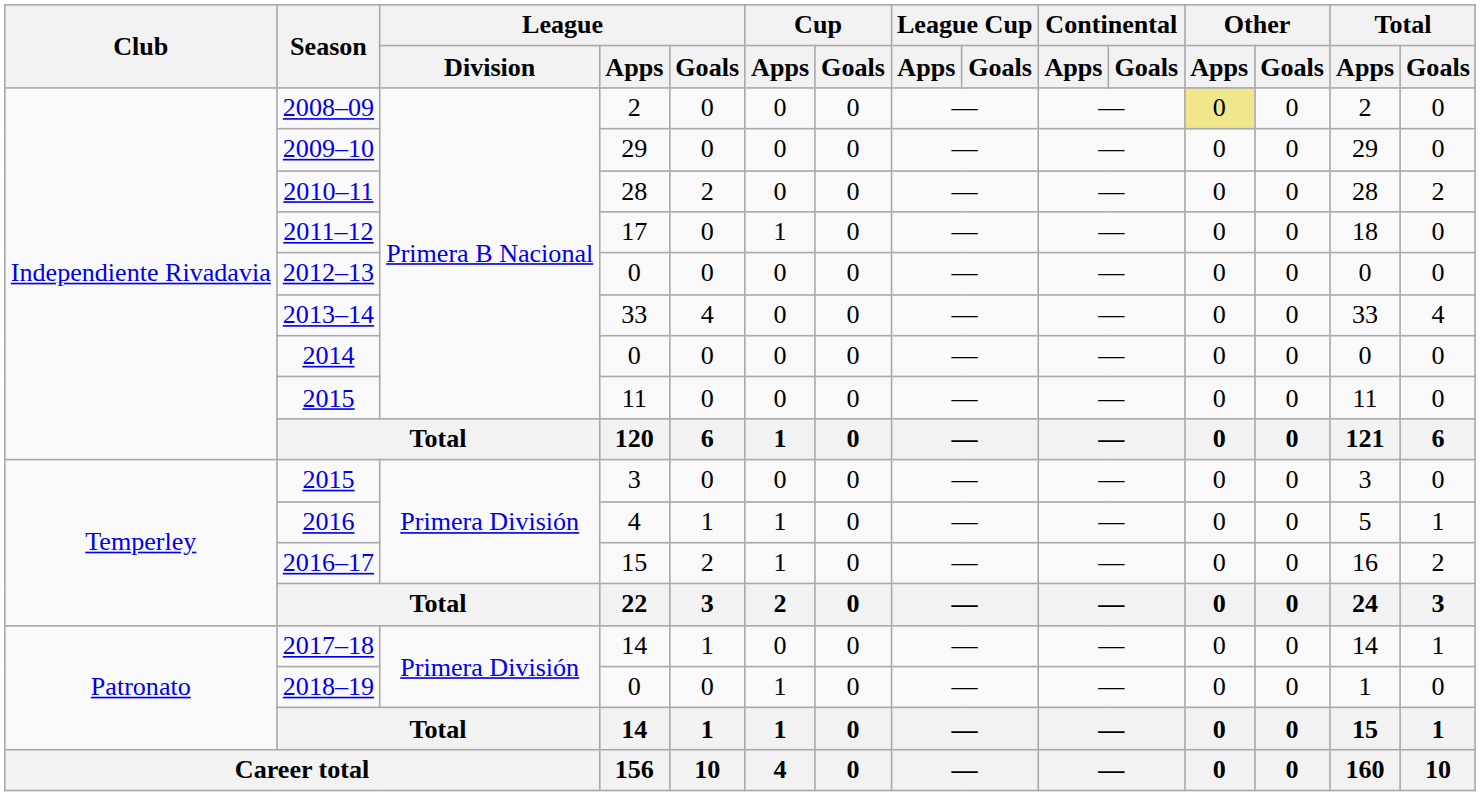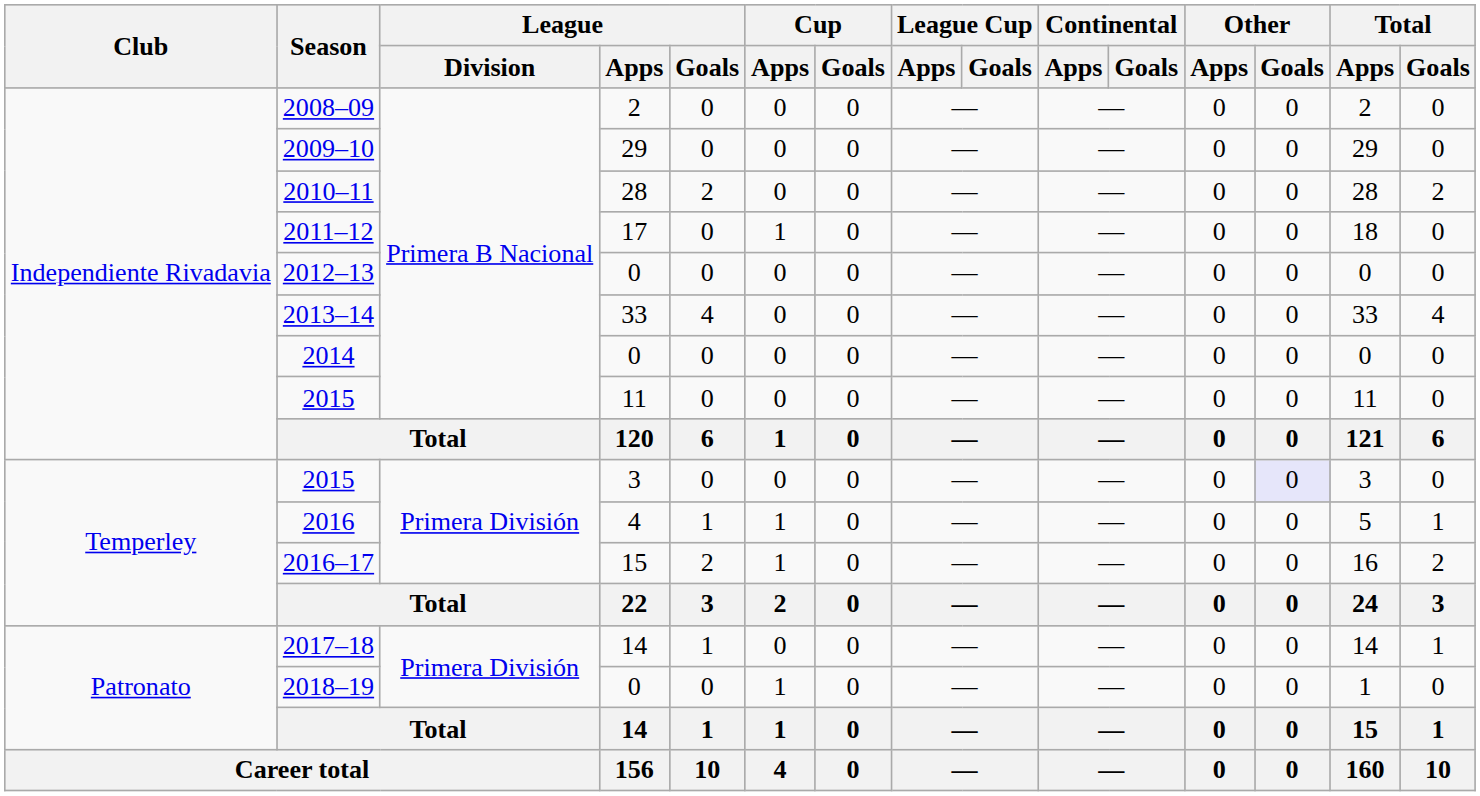(1219, 107) khaki background -> (1219, 107) no background
(1292, 480) no background -> (1292, 480) lavender background
